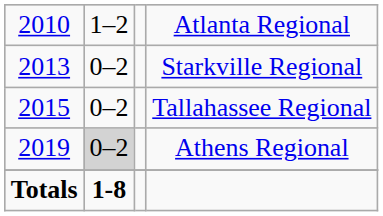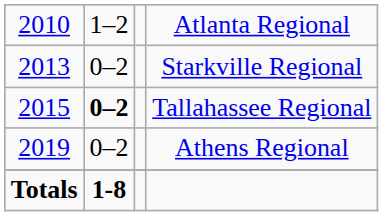(109, 107) normal -> (109, 107) bold
(109, 148) lightgrey background -> (109, 148) no background
